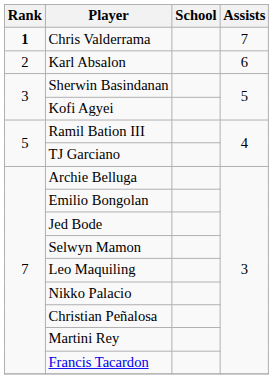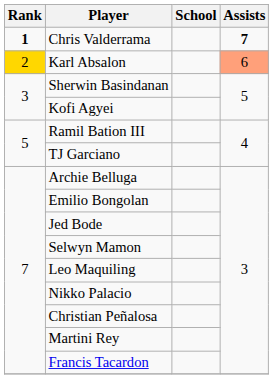(244, 39) normal -> (244, 39) bold
(25, 62) no background -> (25, 62) gold background
(244, 62) no background -> (244, 62) lightsalmon background
